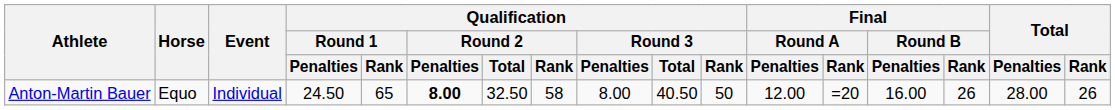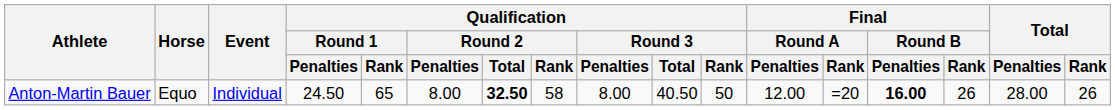(445, 93) bold -> (445, 93) normal
(507, 93) normal -> (507, 93) bold
(906, 93) normal -> (906, 93) bold
